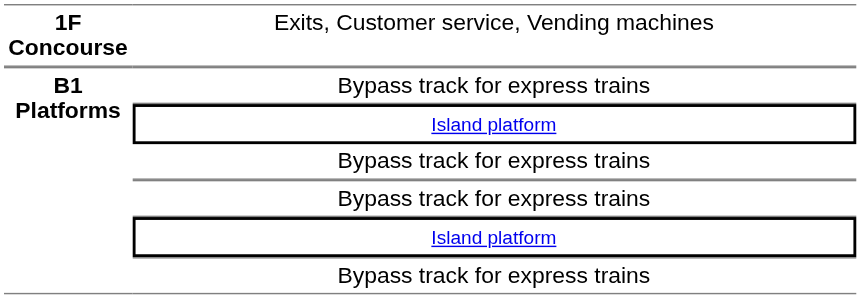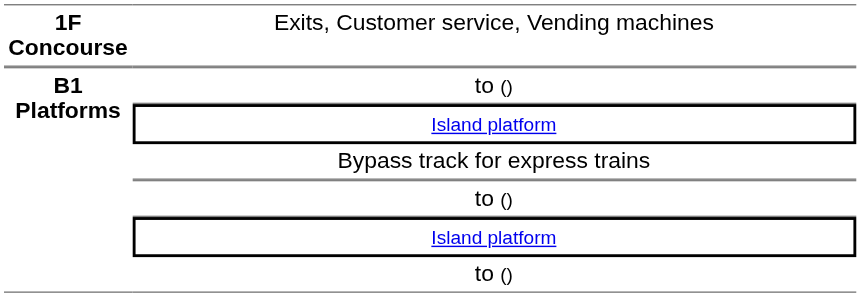(494, 85) Bypass track for express trains -> (494, 85) to ()
(494, 198) Bypass track for express trains -> (494, 198) to ()
(494, 275) Bypass track for express trains -> (494, 274) to ()
